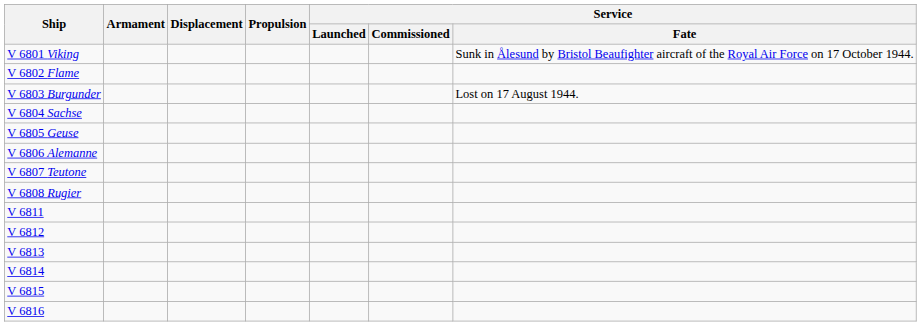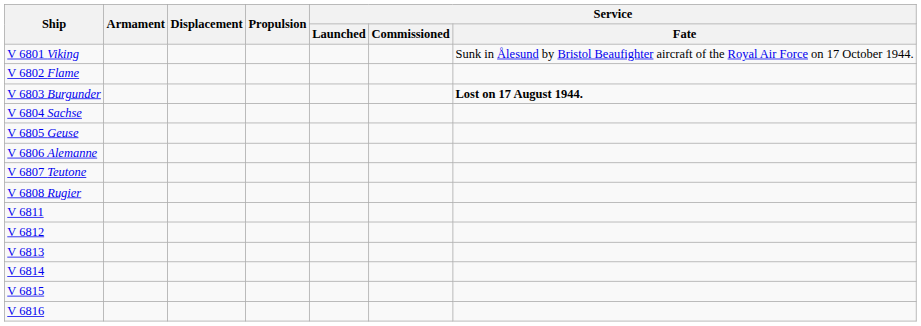(517, 93) normal -> (519, 93) bold
